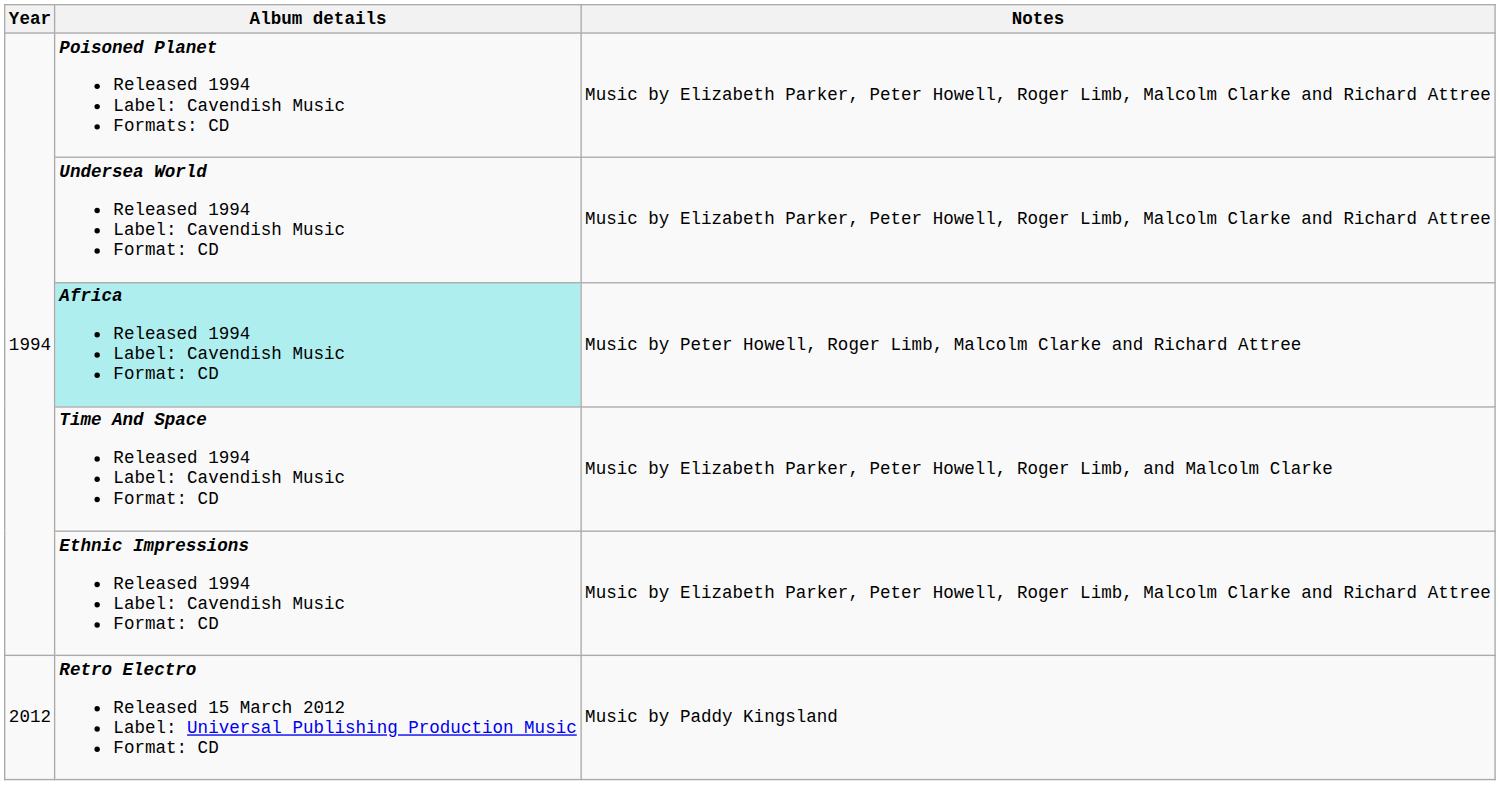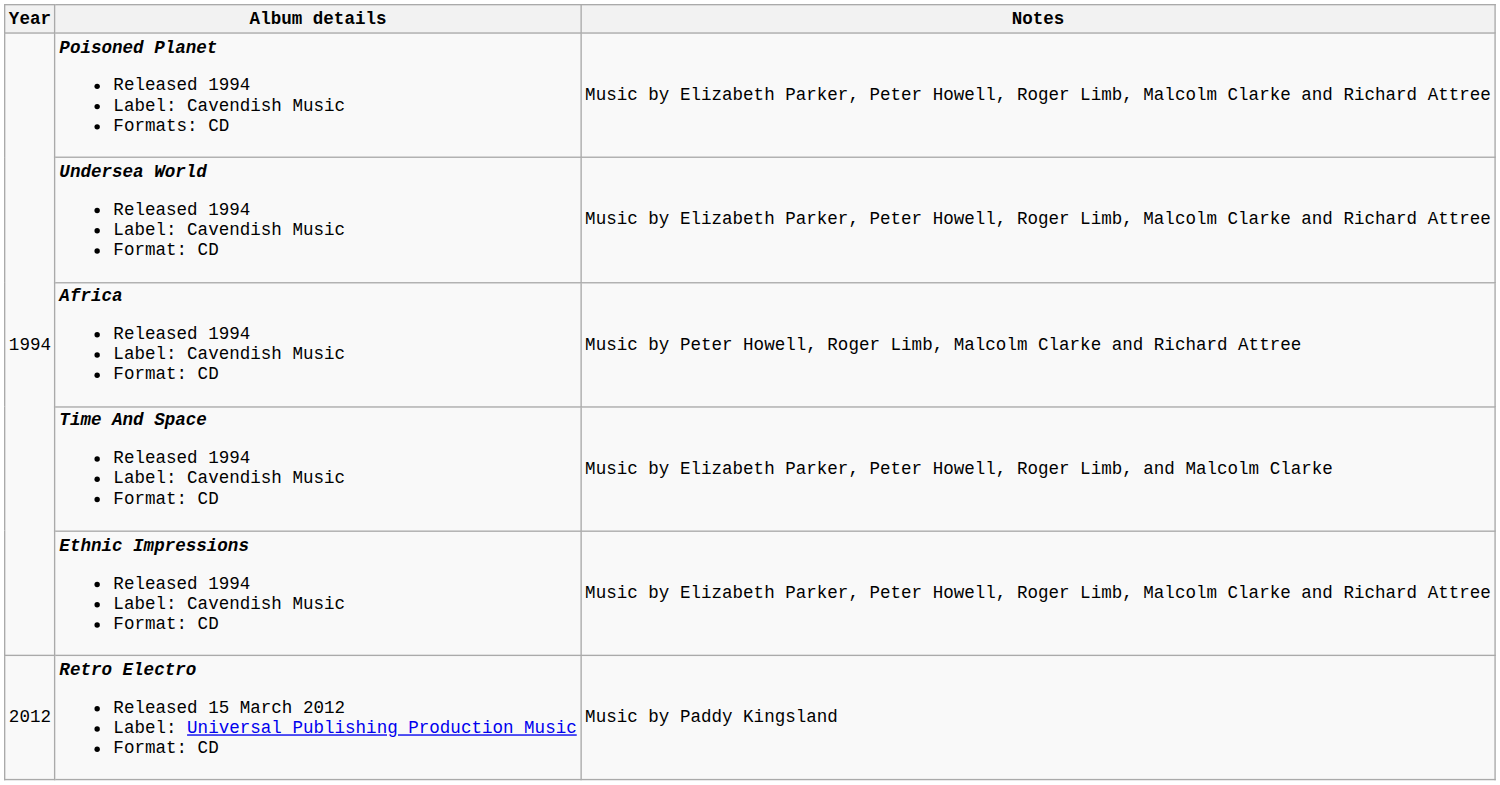(318, 336) paleturquoise background -> (318, 336) no background
